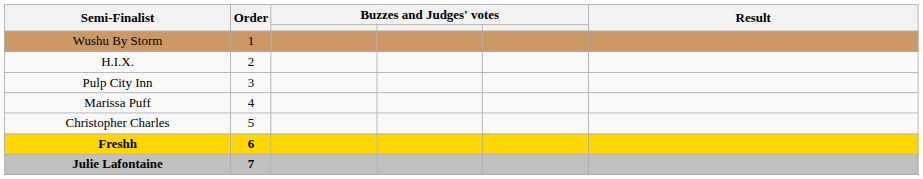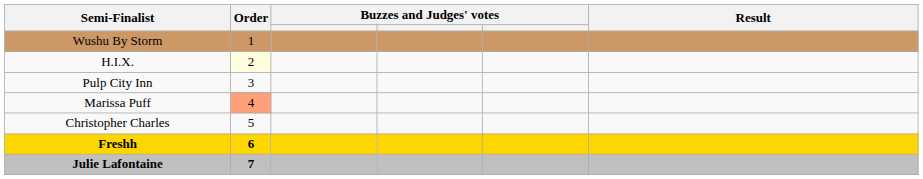(251, 61) no background -> (251, 61) lightyellow background
(251, 102) no background -> (251, 102) lightsalmon background
